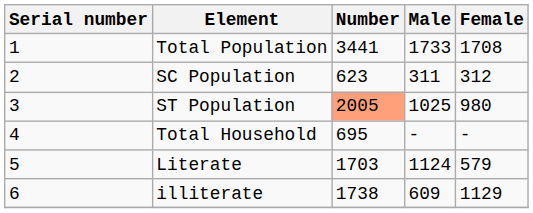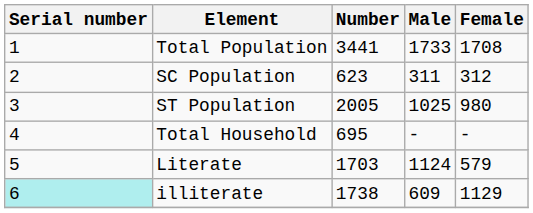(357, 106) lightsalmon background -> (357, 106) no background
(14, 193) no background -> (14, 193) paleturquoise background
